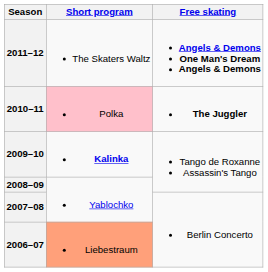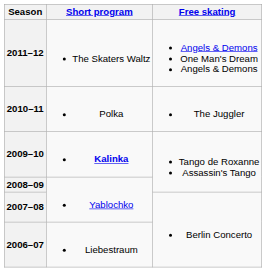(208, 58) bold -> (207, 58) normal
(99, 114) pink background -> (99, 114) no background
(208, 114) bold -> (207, 114) normal
(99, 250) lightsalmon background -> (99, 250) no background
